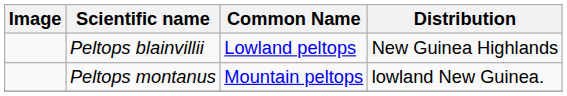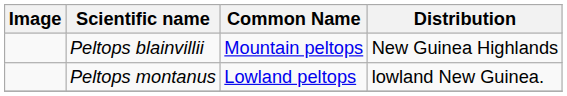(290, 47) Lowland peltops -> (294, 47) Mountain peltops
(294, 76) Mountain peltops -> (290, 76) Lowland peltops
